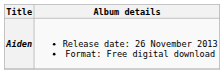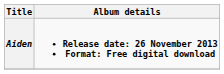(127, 49) normal -> (127, 49) bold
